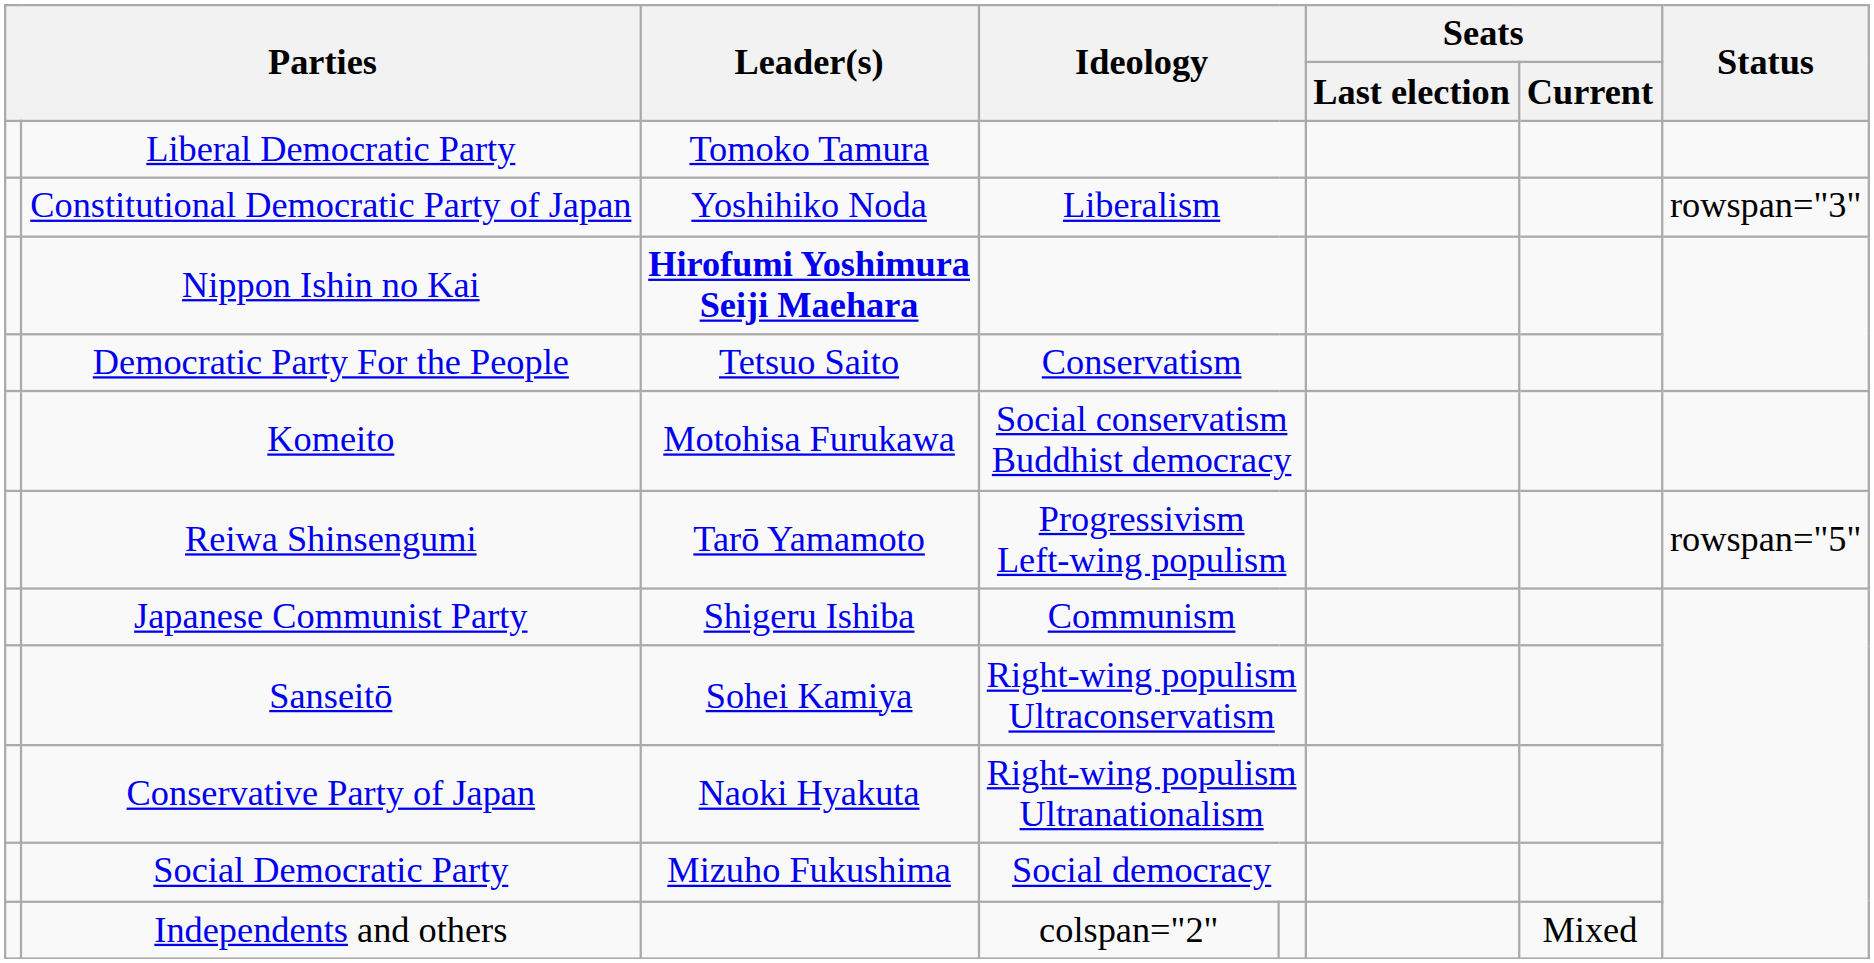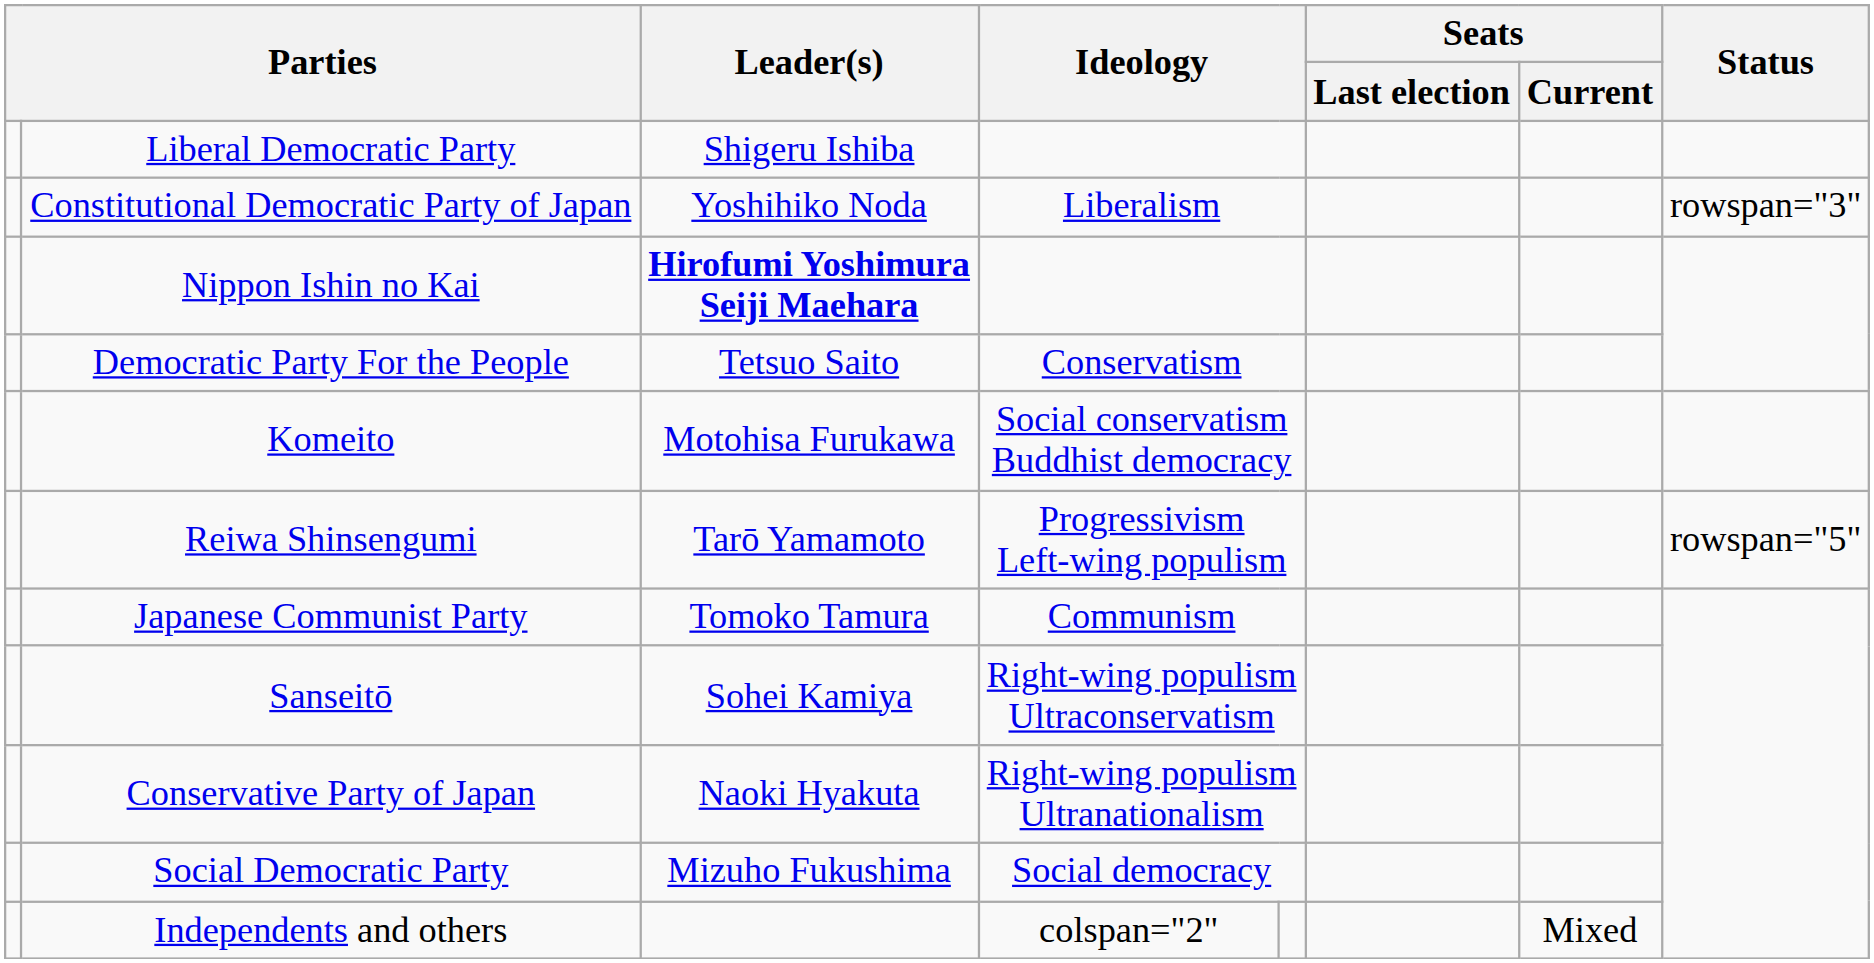(809, 148) Tomoko Tamura -> (809, 148) Shigeru Ishiba
(809, 616) Shigeru Ishiba -> (809, 616) Tomoko Tamura
